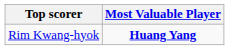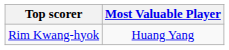(163, 34) bold -> (163, 34) normal
